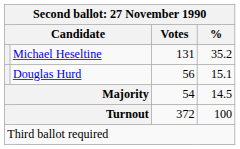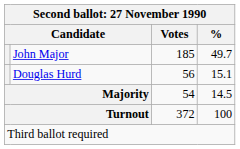+ row: (41, 54)
- row: (57, 54)
